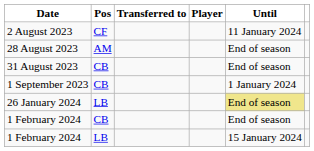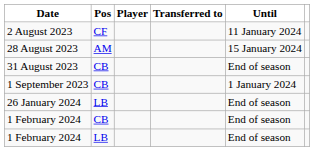columns swapped: (207, 13) <-> (152, 13)
(259, 48) End of season -> (265, 48) 15 January 2024
(259, 102) khaki background -> (259, 102) no background
(265, 137) 15 January 2024 -> (259, 137) End of season
